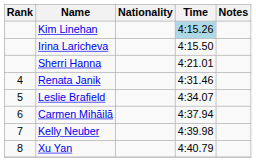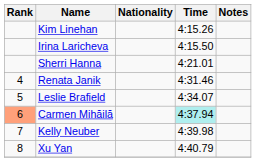(196, 30) lightblue background -> (196, 30) no background
(20, 115) no background -> (20, 115) lightsalmon background
(196, 115) no background -> (196, 115) paleturquoise background
